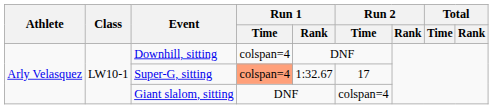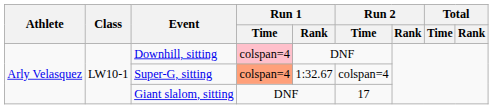(265, 54) no background -> (265, 54) pink background
(364, 74) 17 -> (364, 74) colspan=4
(364, 94) colspan=4 -> (364, 94) 17
